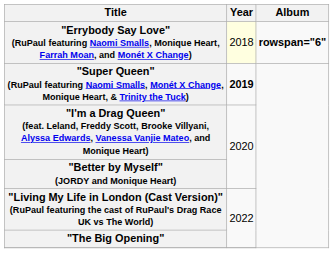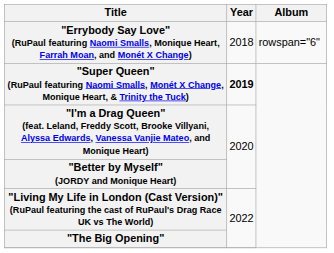(242, 42) lightyellow background -> (242, 42) no background
(292, 42) bold -> (289, 42) normal
